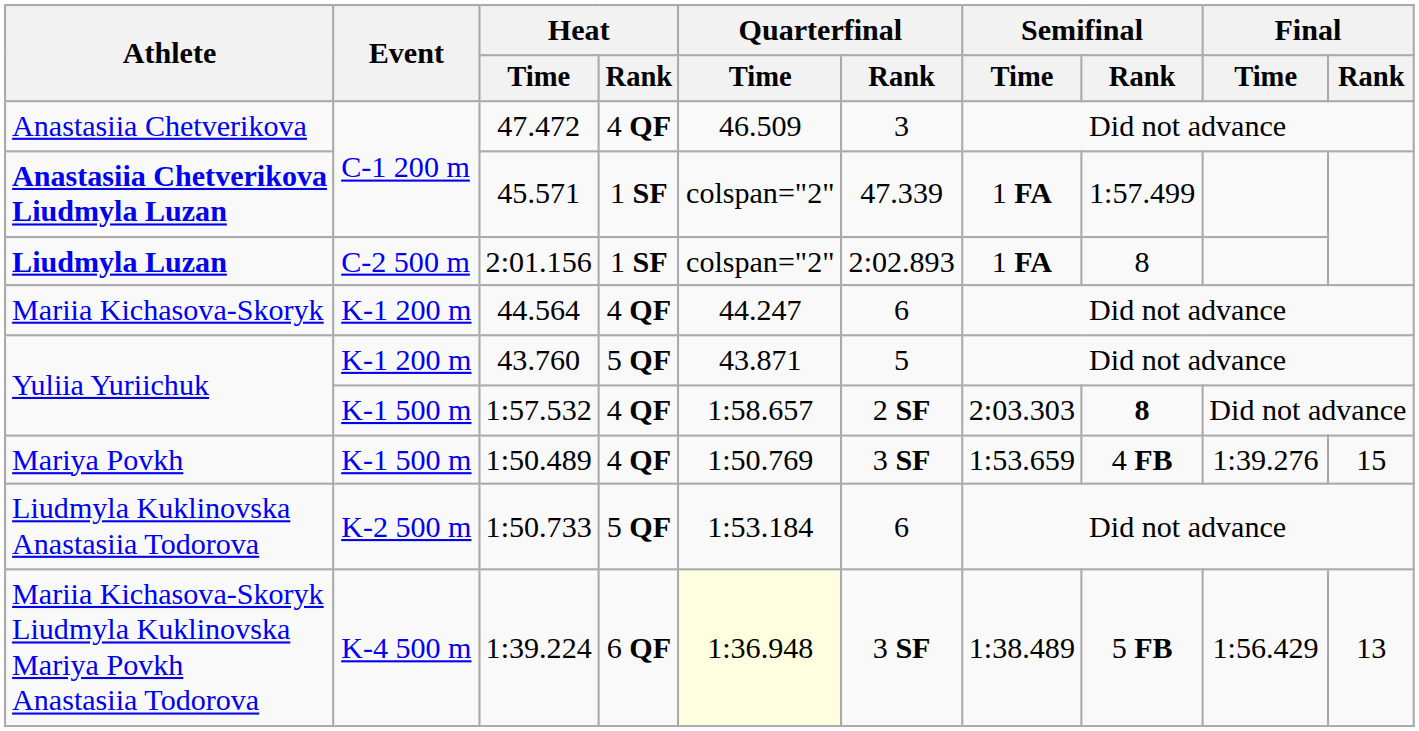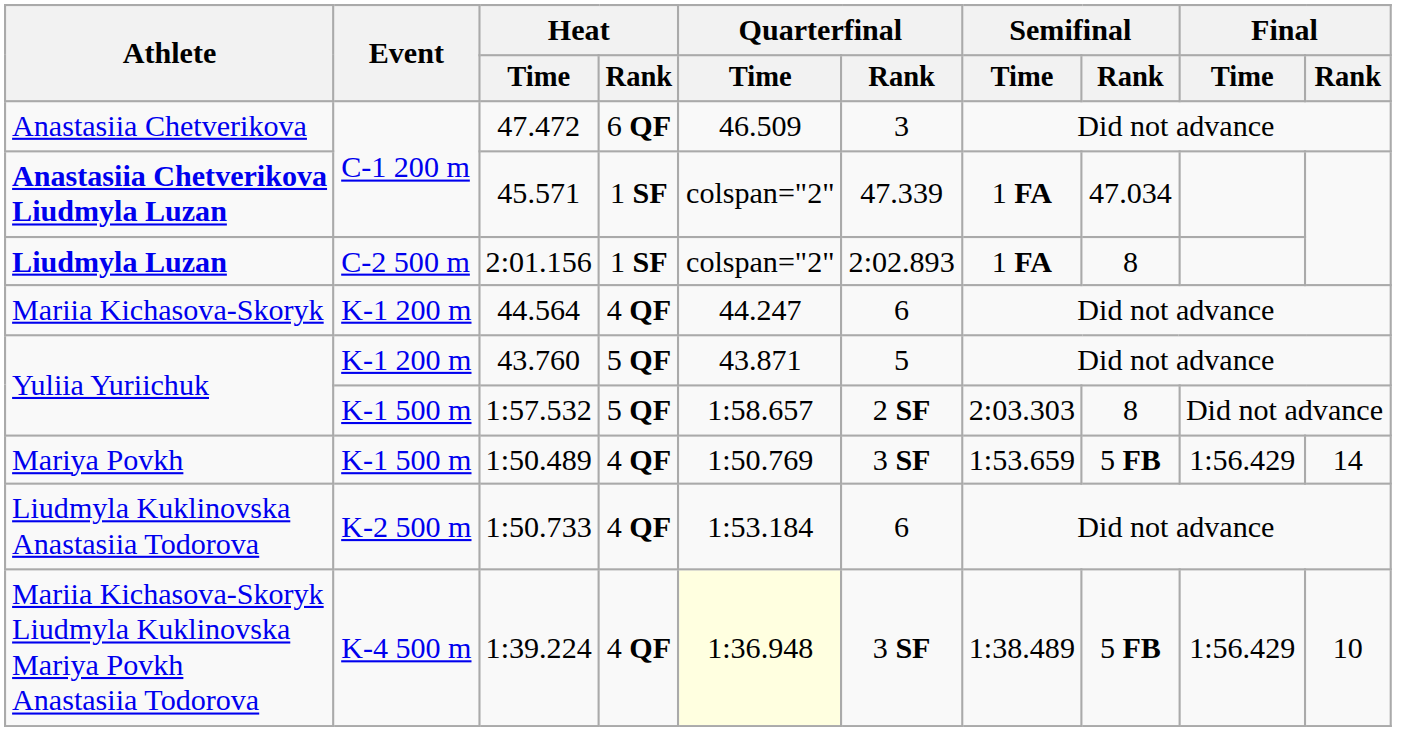(639, 126) 4 QF -> (639, 126) 6 QF
(1142, 193) 1:57.499 -> (1130, 193) 47.034
(639, 410) 4 QF -> (639, 410) 5 QF
(1142, 410) bold -> (1130, 410) normal
(1142, 459) 4 FB -> (1130, 459) 5 FB
(1266, 459) 1:39.276 -> (1242, 459) 1:56.429
(1371, 459) 15 -> (1348, 459) 14
(639, 527) 5 QF -> (639, 527) 4 QF
(639, 647) 6 QF -> (639, 647) 4 QF
(1371, 647) 13 -> (1348, 647) 10
